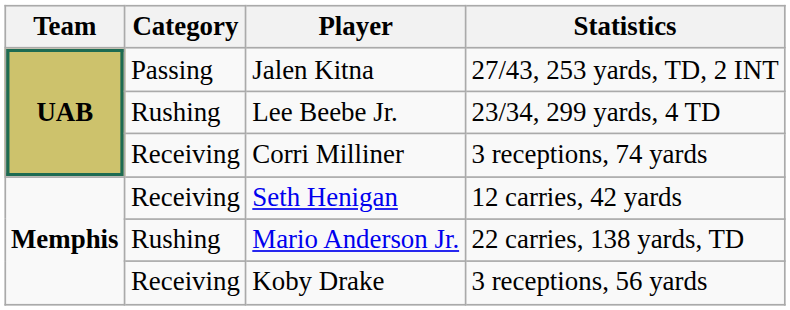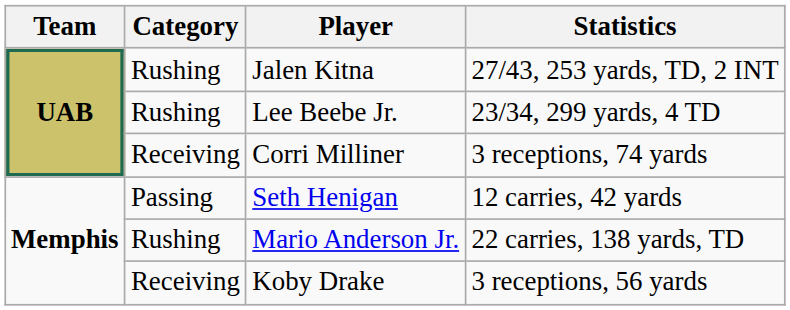(172, 69) Passing -> (176, 69) Rushing
(185, 197) Receiving -> (172, 197) Passing
